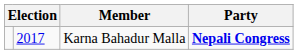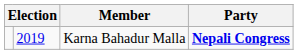(31, 37) 2017 -> (31, 37) 2019
